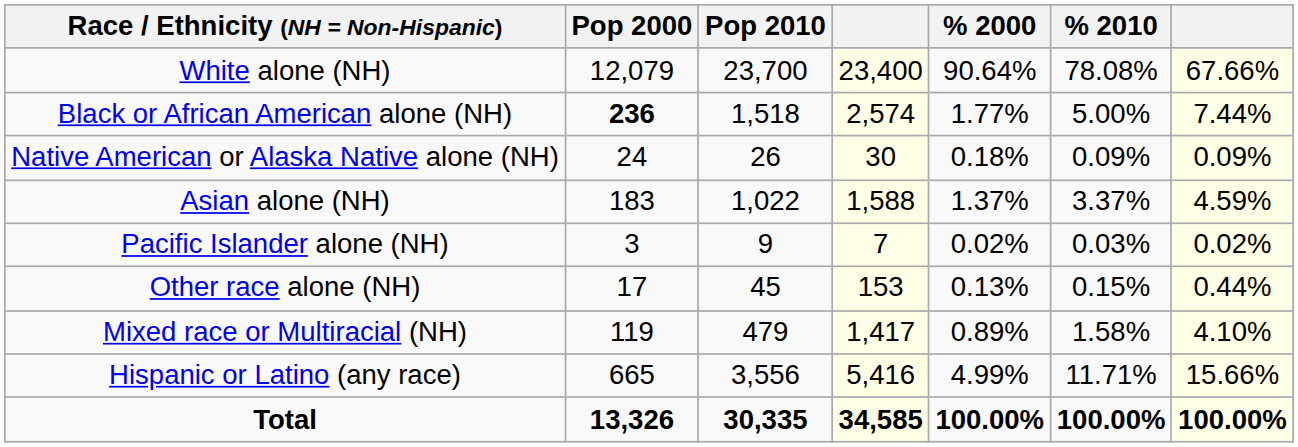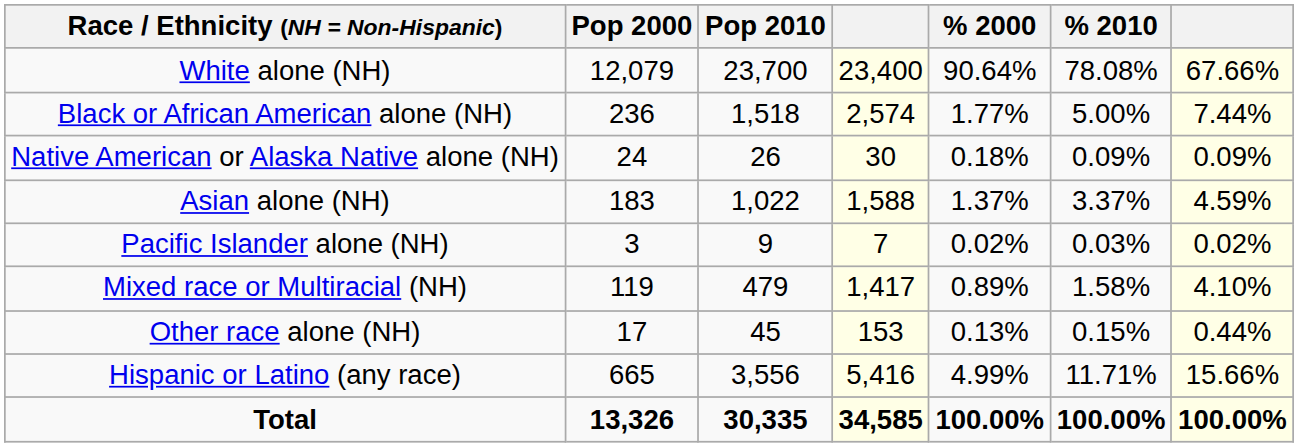(632, 113) bold -> (632, 113) normal
rows swapped: (285, 288) <-> (285, 331)
